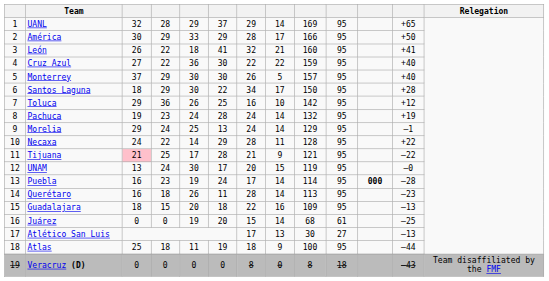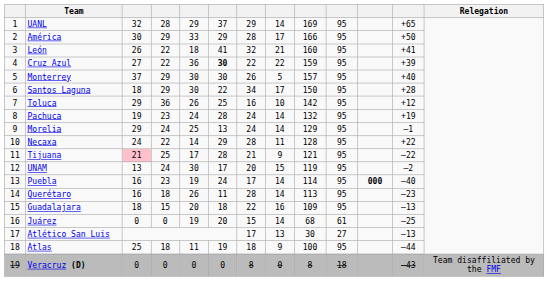(223, 63) normal -> (223, 63) bold
(408, 63) +40 -> (408, 63) +39
(408, 169) –0 -> (408, 169) –2
(408, 182) –28 -> (408, 182) –40
